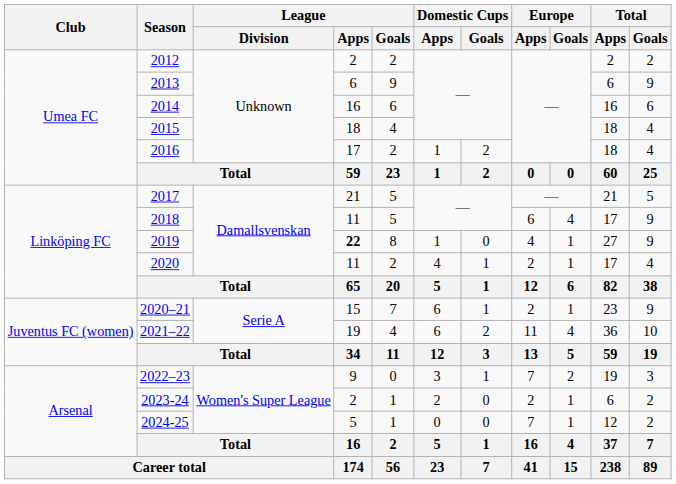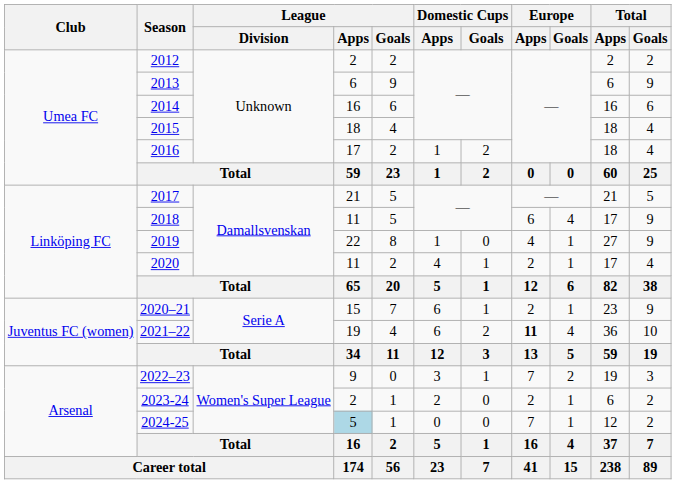(353, 241) bold -> (353, 241) normal
(531, 331) normal -> (531, 331) bold
(353, 422) no background -> (353, 422) lightblue background
